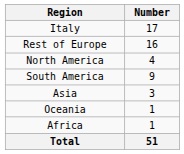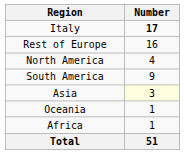(152, 29) normal -> (152, 29) bold
(152, 93) no background -> (152, 93) lightyellow background
